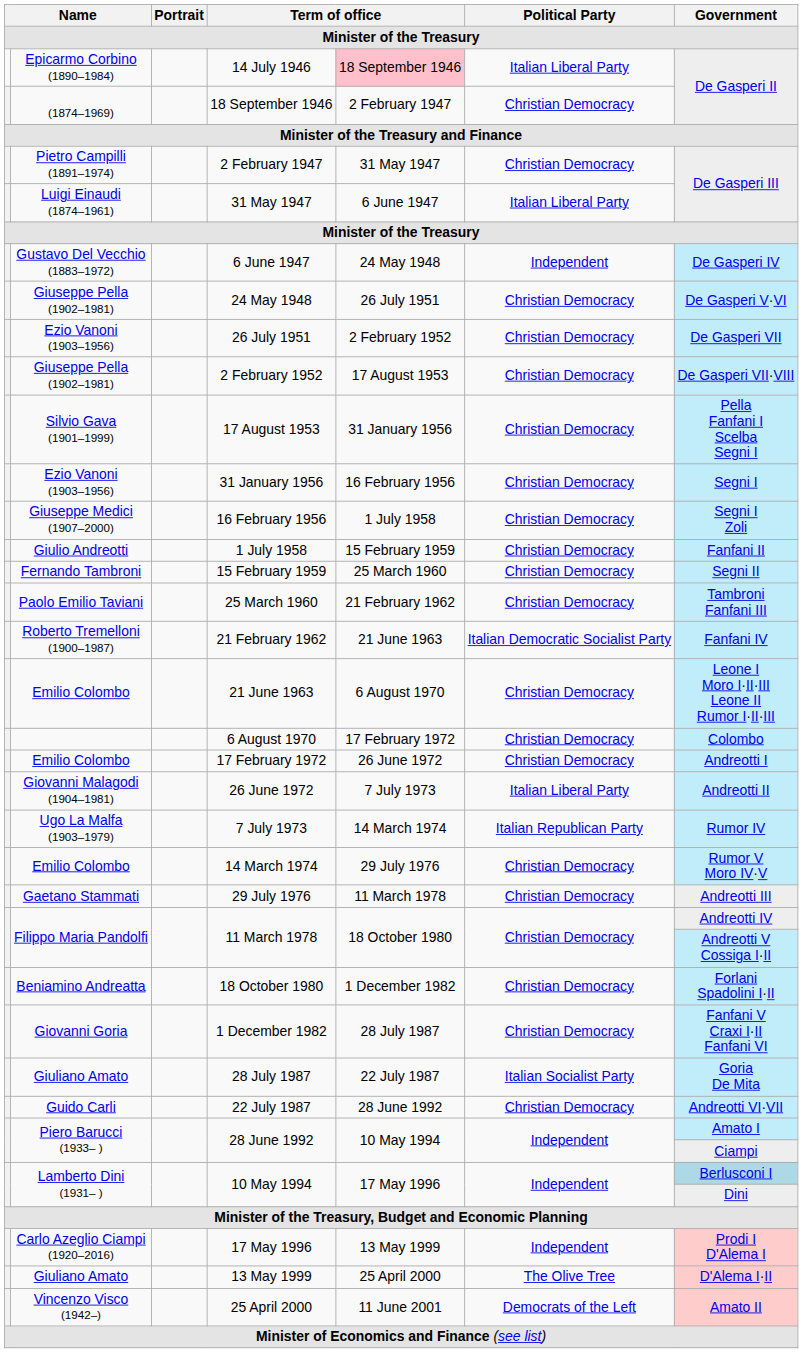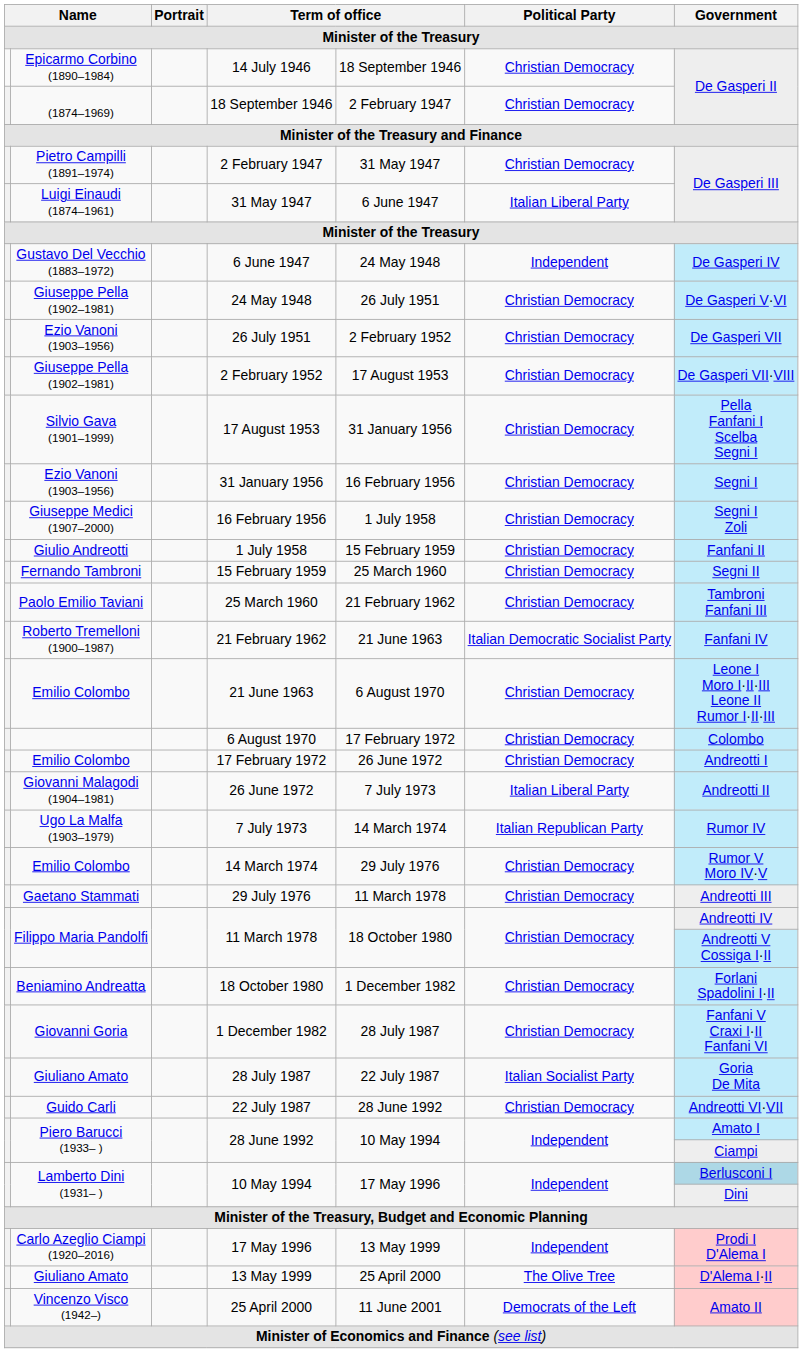(400, 67) pink background -> (400, 67) no background
(569, 67) Italian Liberal Party -> (569, 67) Christian Democracy
